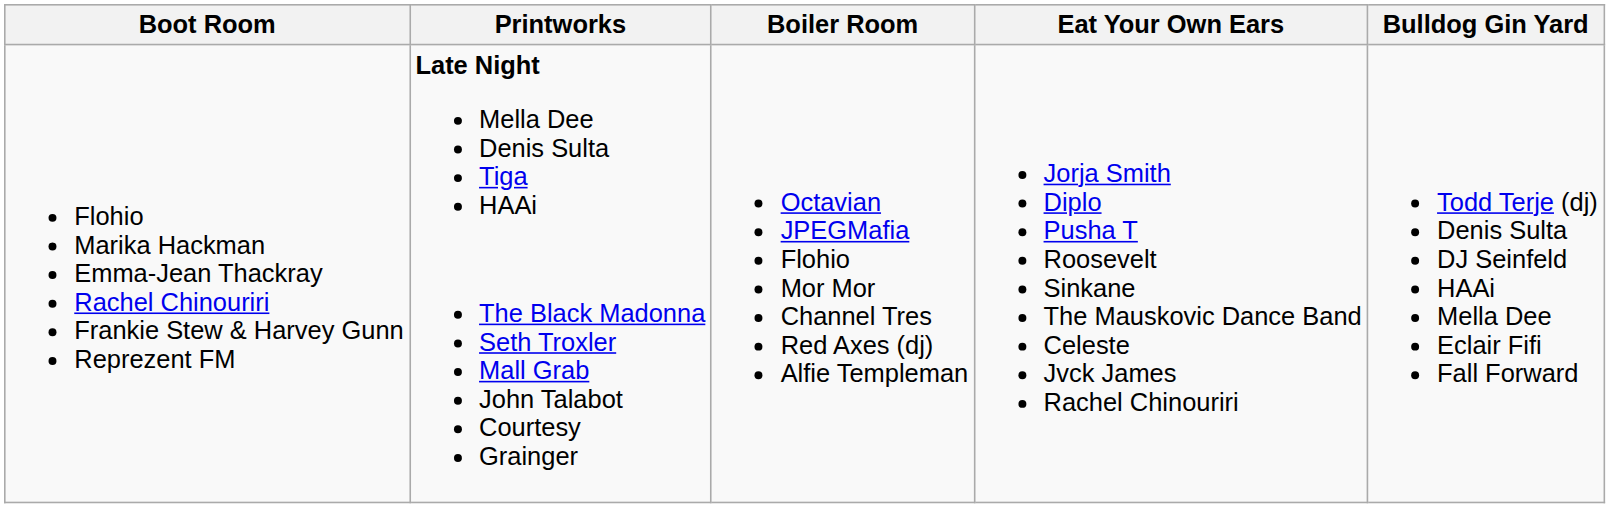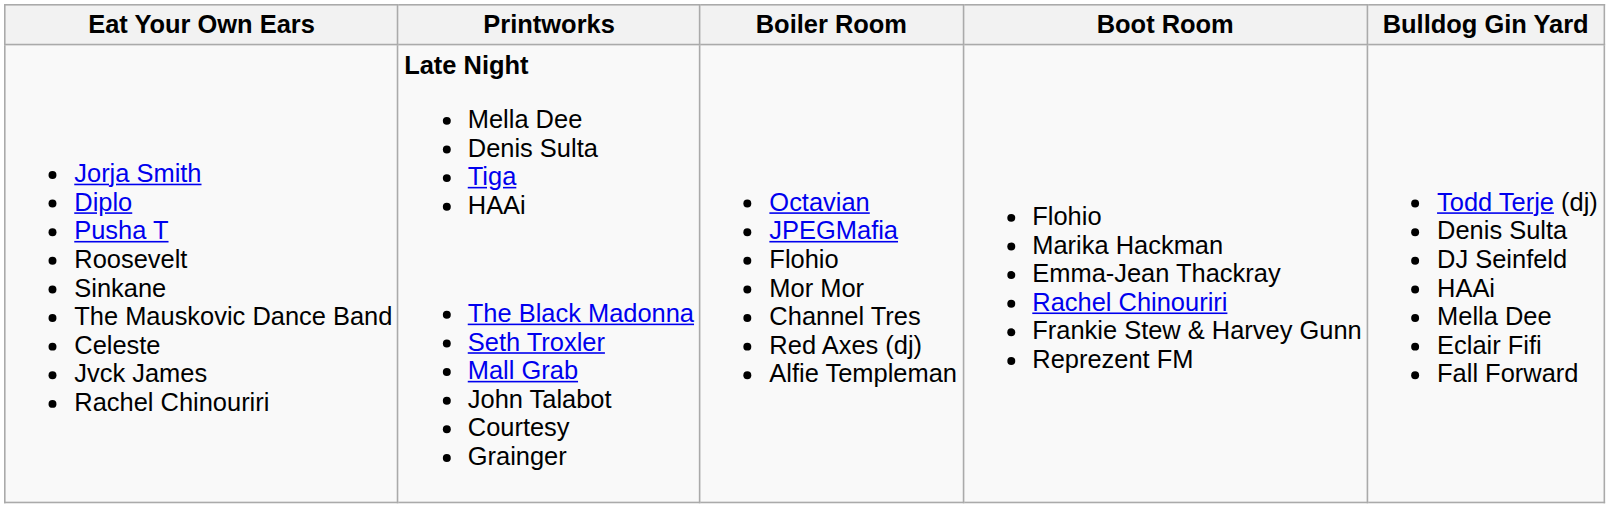columns swapped: (1171, 24) <-> (207, 24)
